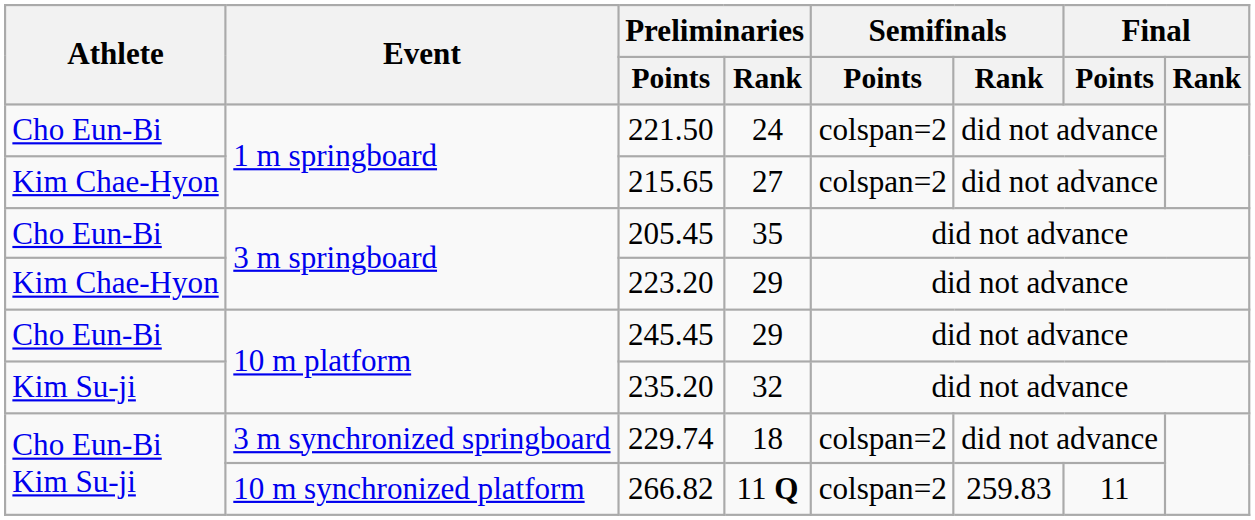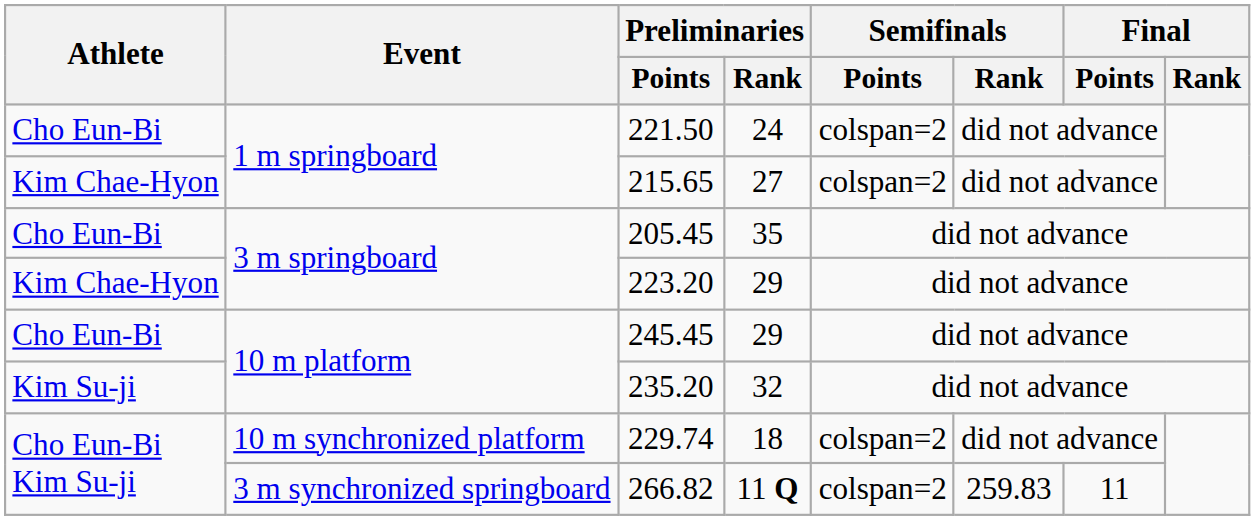(422, 438) 3 m synchronized springboard -> (409, 438) 10 m synchronized platform
(409, 489) 10 m synchronized platform -> (422, 489) 3 m synchronized springboard
